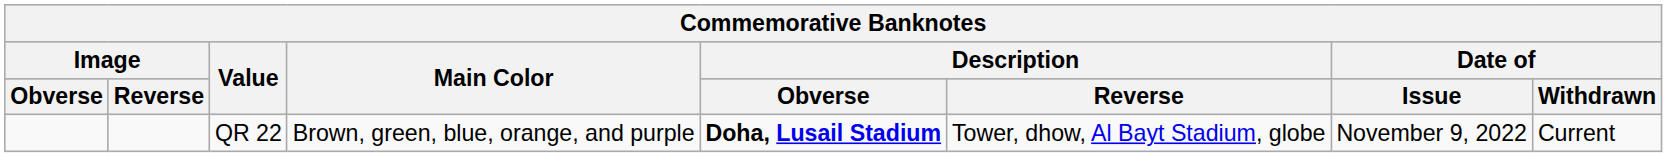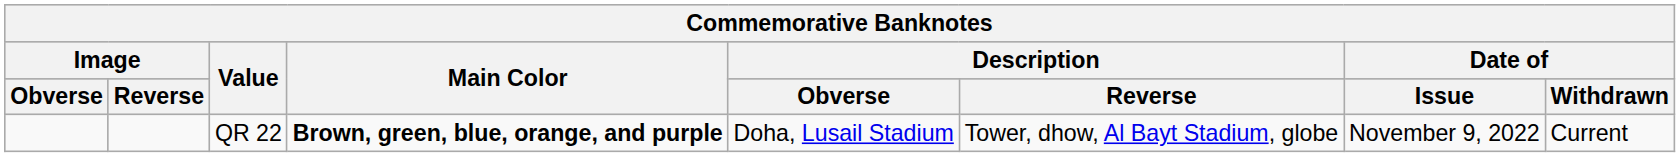(494, 133) normal -> (508, 133) bold
(823, 133) bold -> (844, 133) normal
